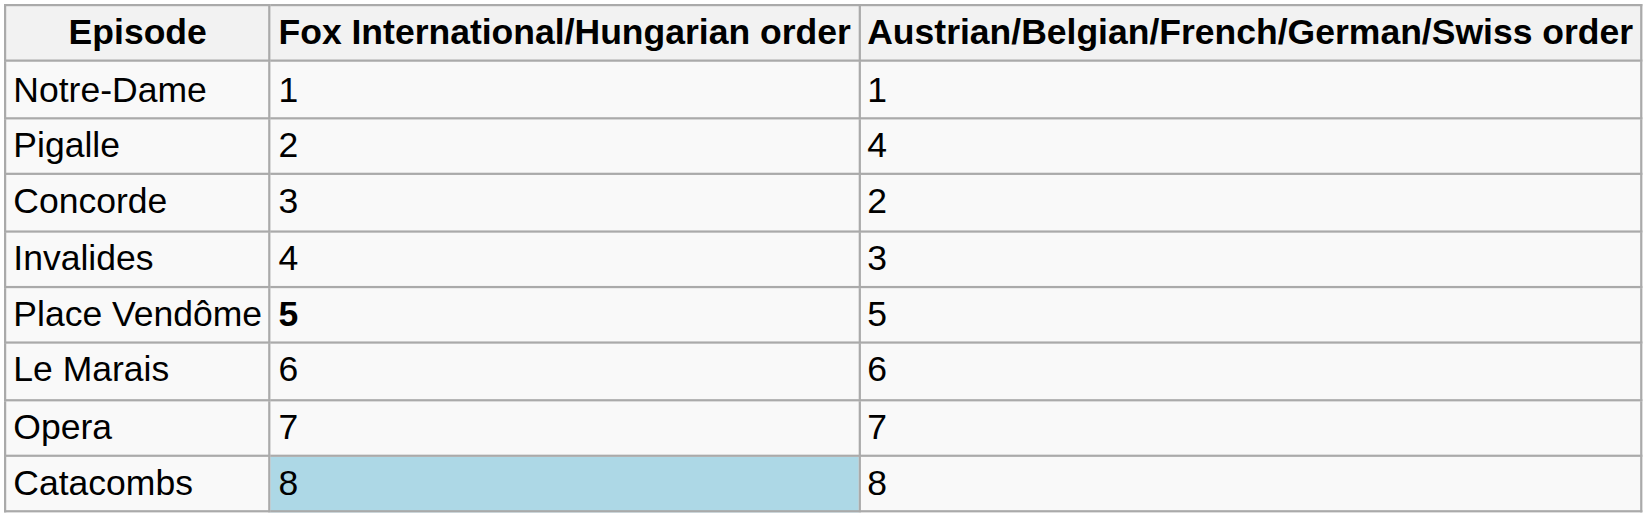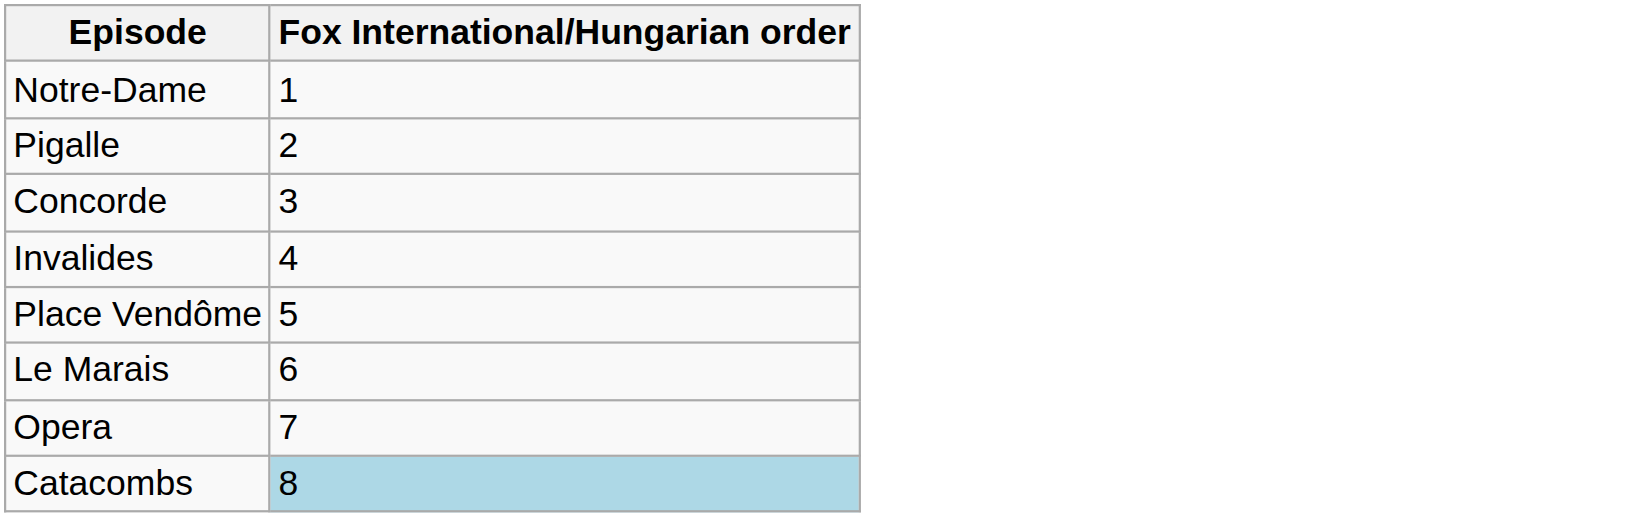- column: (1250, 32)
(288, 314) bold -> (288, 314) normal
